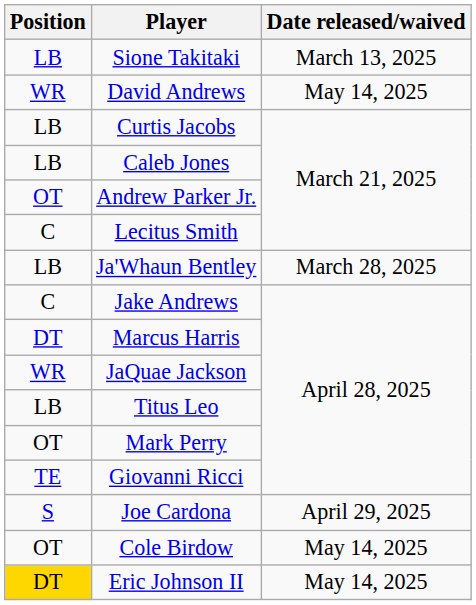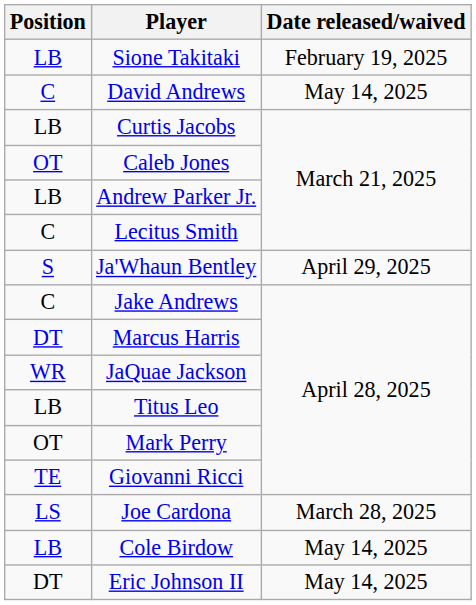(366, 57) March 13, 2025 -> (366, 57) February 19, 2025
(48, 92) WR -> (48, 92) C
(48, 162) LB -> (48, 162) OT
(48, 197) OT -> (48, 197) LB
(48, 267) LB -> (48, 267) S
(366, 267) March 28, 2025 -> (366, 267) April 29, 2025
(48, 512) S -> (48, 512) LS
(366, 512) April 29, 2025 -> (366, 512) March 28, 2025
(48, 547) OT -> (48, 547) LB
(48, 582) gold background -> (48, 582) no background
